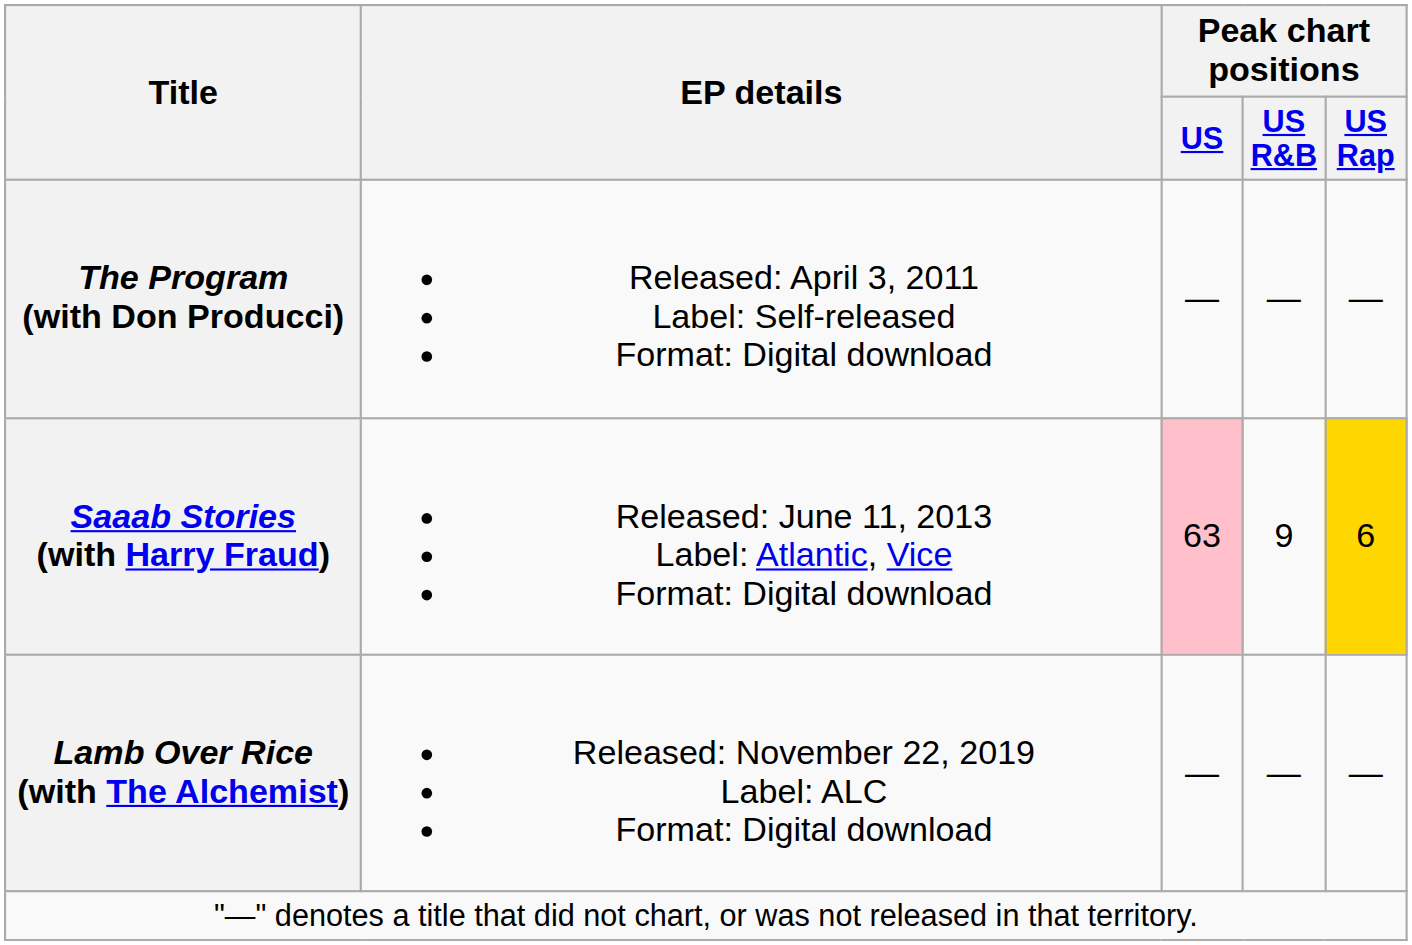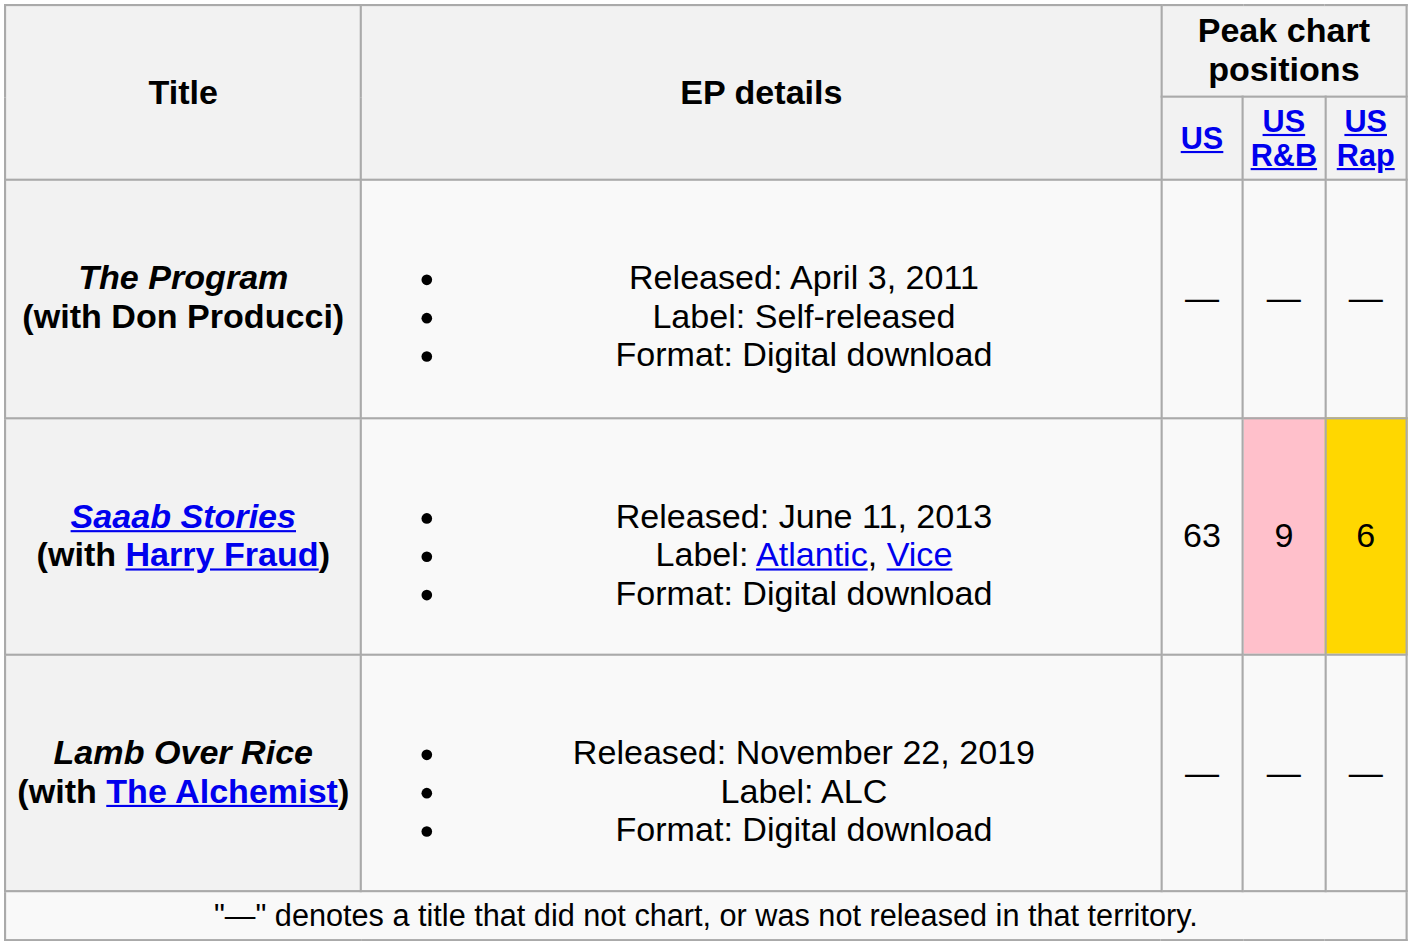(1202, 535) pink background -> (1202, 535) no background
(1284, 535) no background -> (1284, 535) pink background
